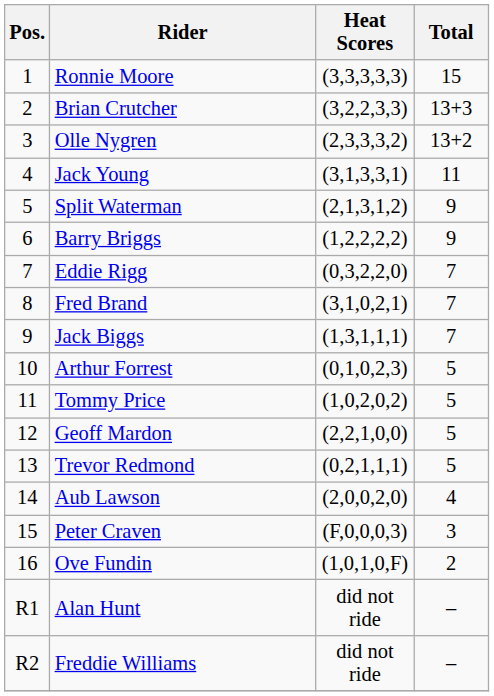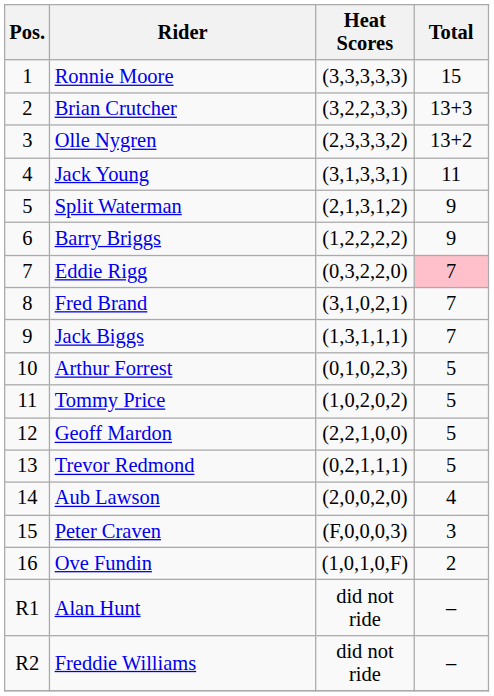(451, 271) no background -> (451, 271) pink background
